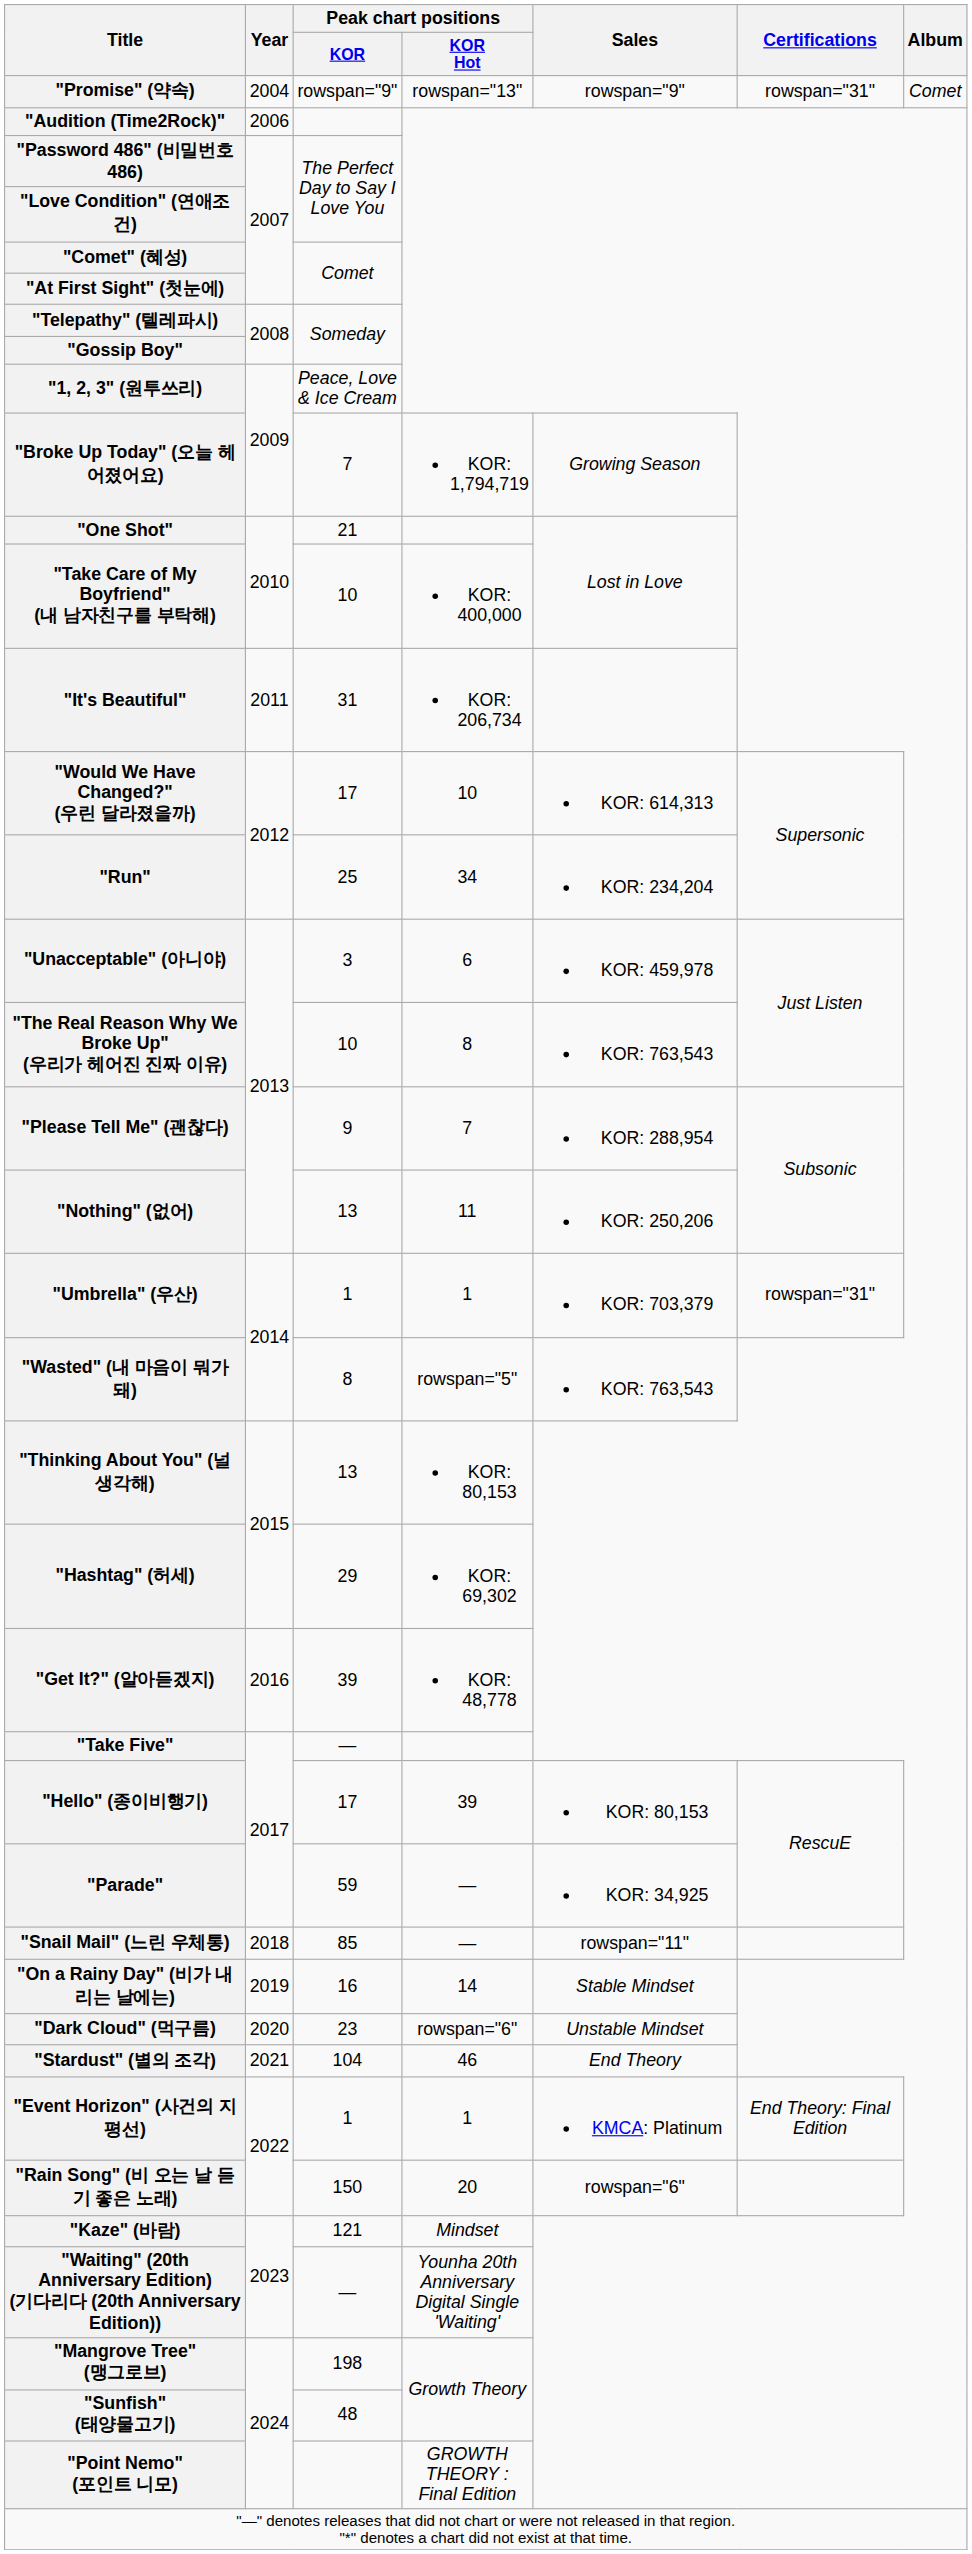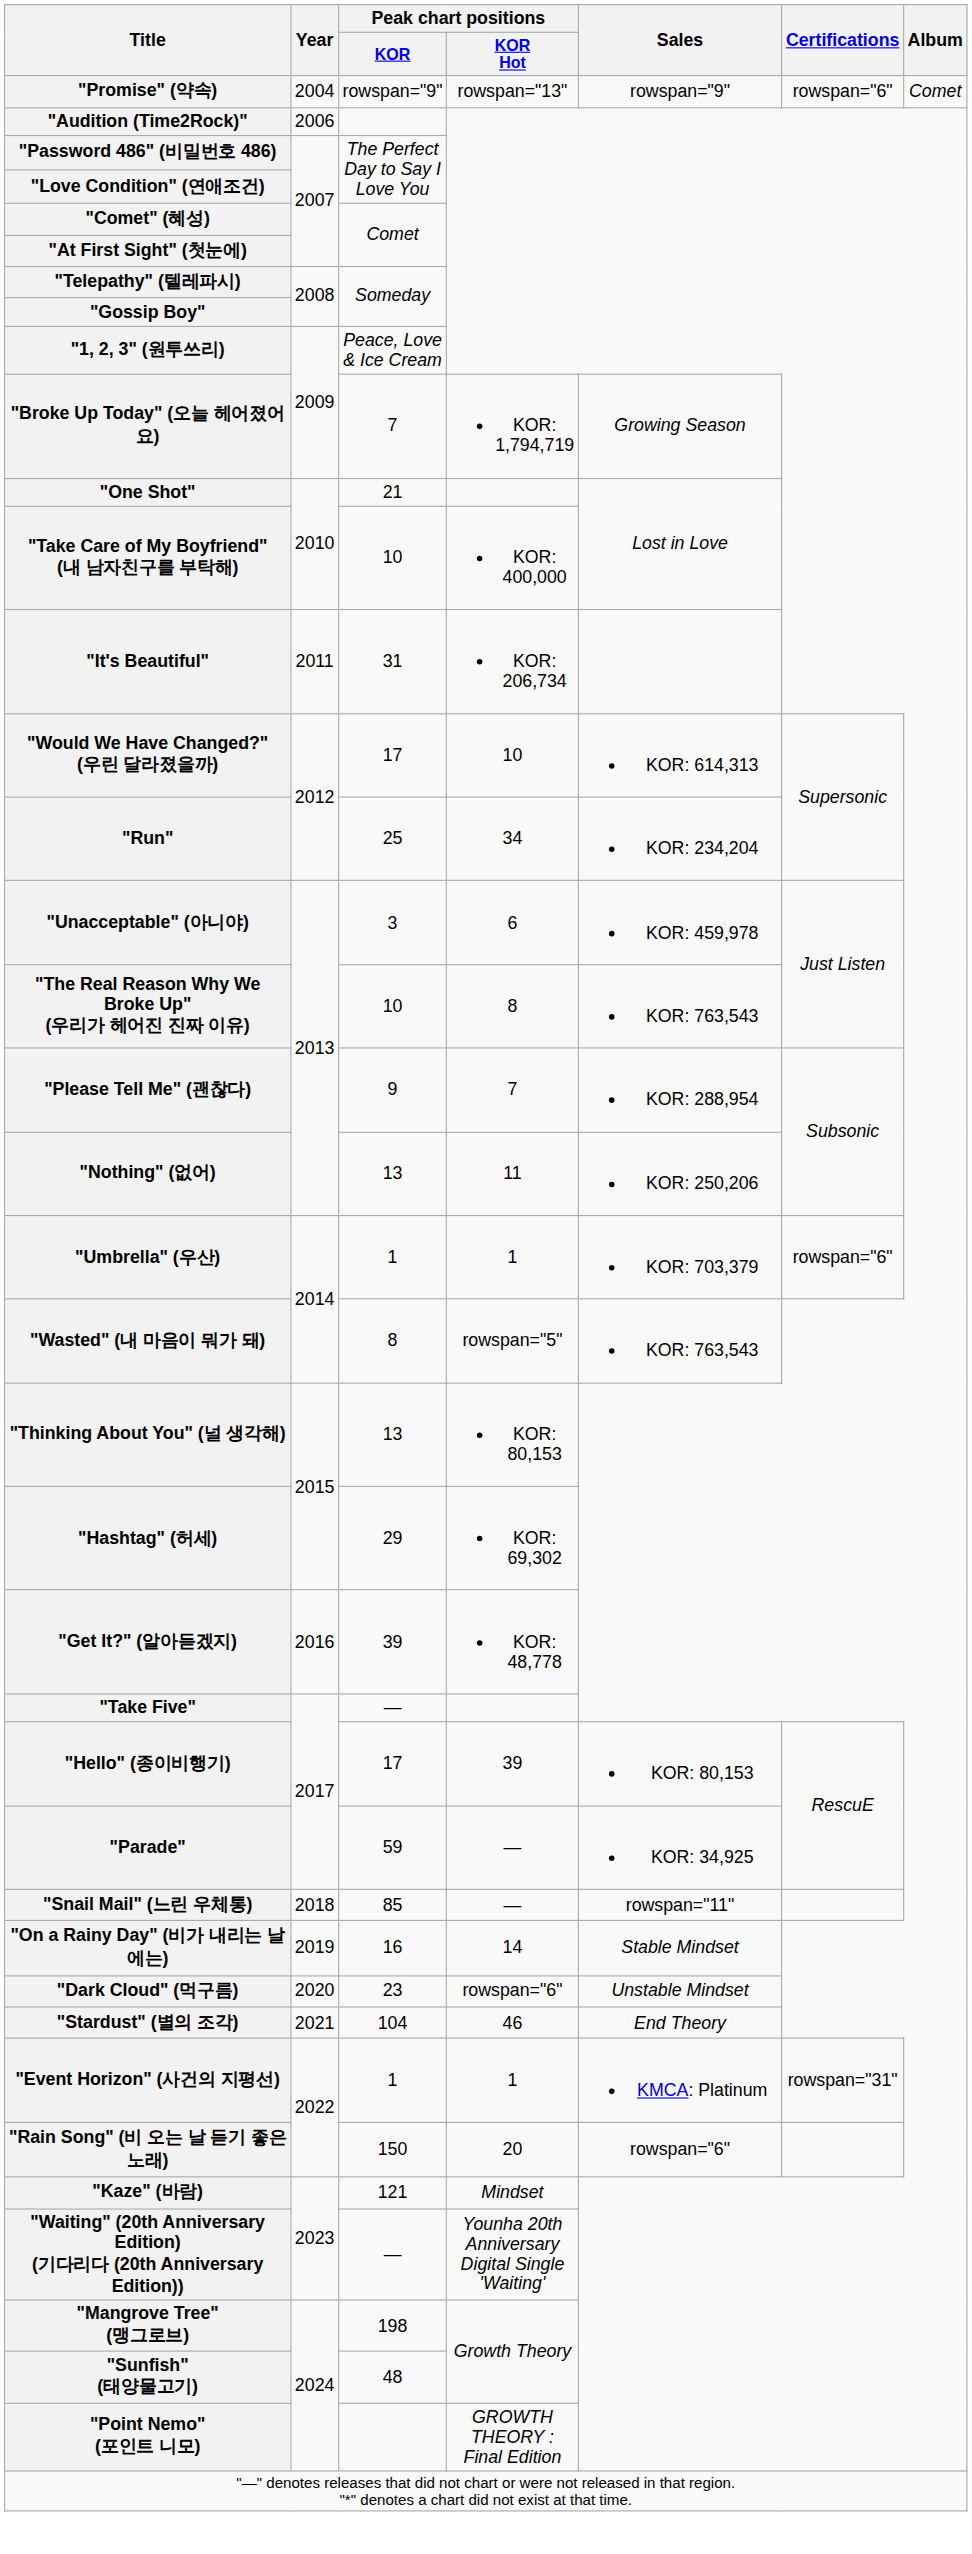(820, 91) rowspan="31" -> (843, 91) rowspan="6"
(820, 1295) rowspan="31" -> (843, 1257) rowspan="6"
(820, 2118) End Theory: Final Edition -> (843, 2080) rowspan="31"
